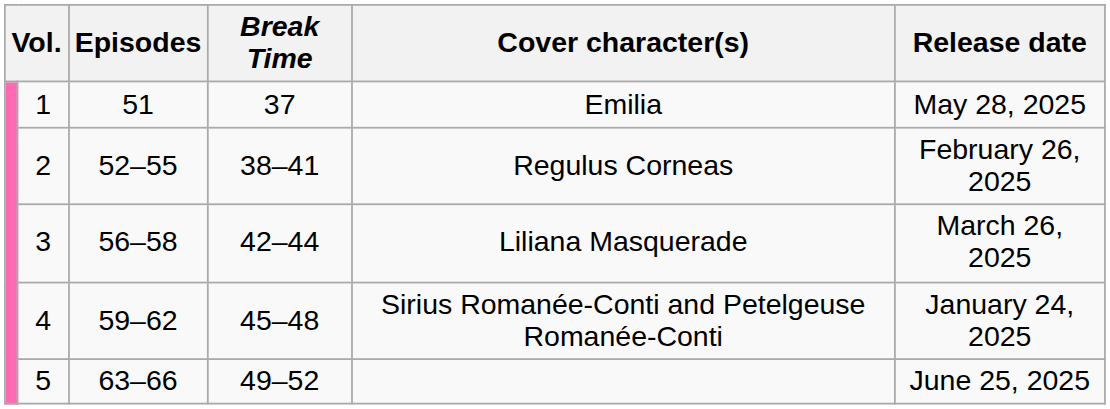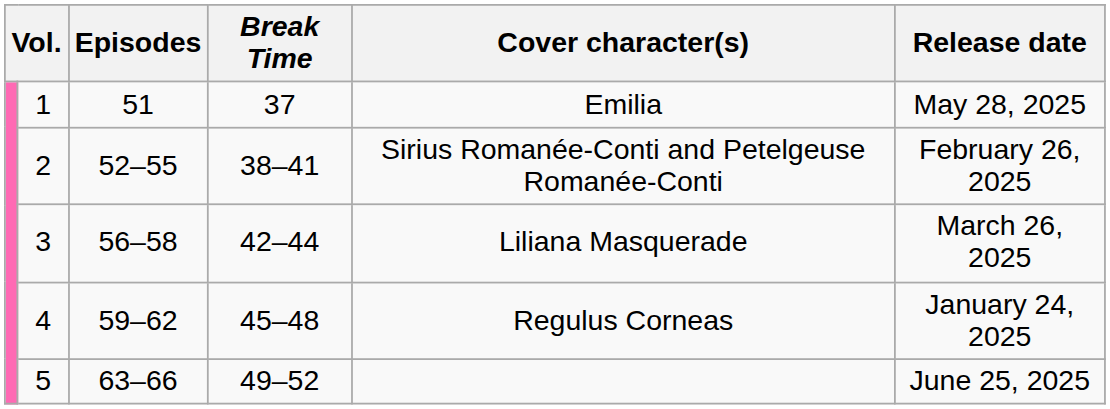(623, 165) Regulus Corneas -> (623, 165) Sirius Romanée-Conti and Petelgeuse Romanée-Conti
(623, 319) Sirius Romanée-Conti and Petelgeuse Romanée-Conti -> (623, 319) Regulus Corneas
